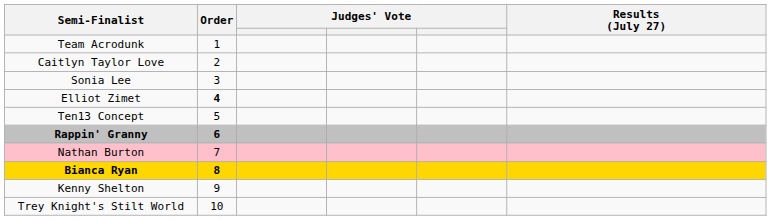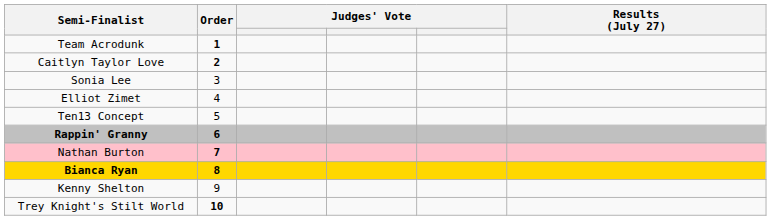(217, 44) normal -> (217, 44) bold
(217, 62) normal -> (217, 62) bold
(217, 98) bold -> (217, 98) normal
(217, 152) normal -> (217, 152) bold
(217, 206) normal -> (217, 206) bold
